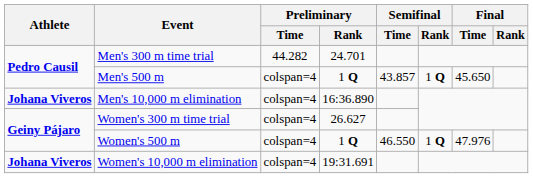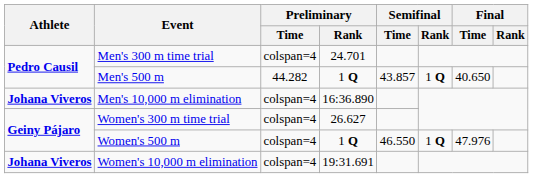(290, 56) 44.282 -> (290, 56) colspan=4
(290, 77) colspan=4 -> (290, 77) 44.282
(473, 77) 45.650 -> (473, 77) 40.650
